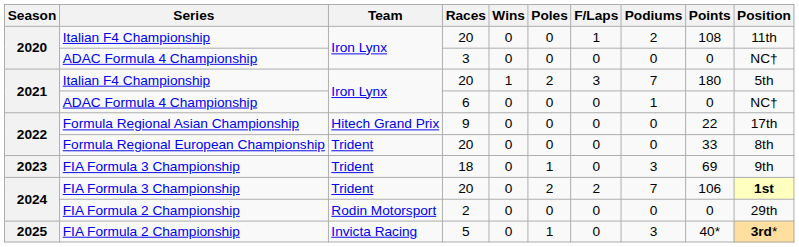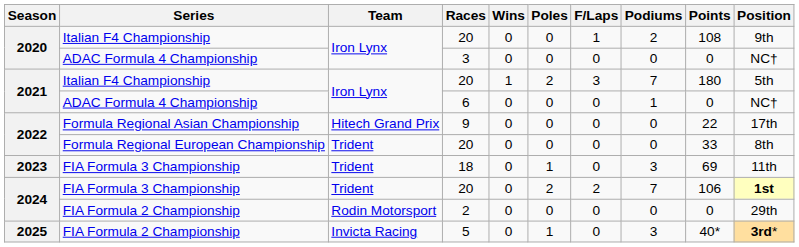(764, 37) 11th -> (764, 37) 9th
(764, 167) 9th -> (764, 167) 11th
